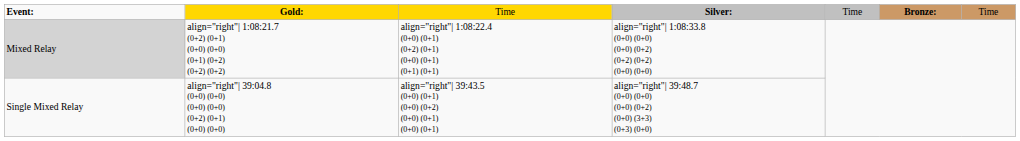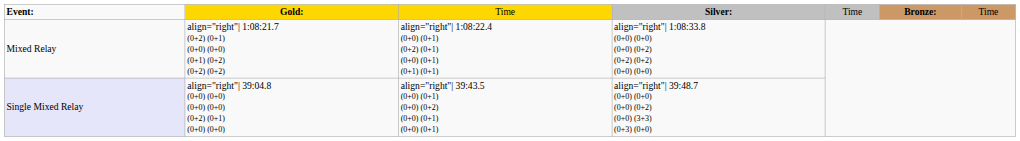(31, 48) lightgrey background -> (31, 48) no background
(45, 107) no background -> (45, 107) lavender background
